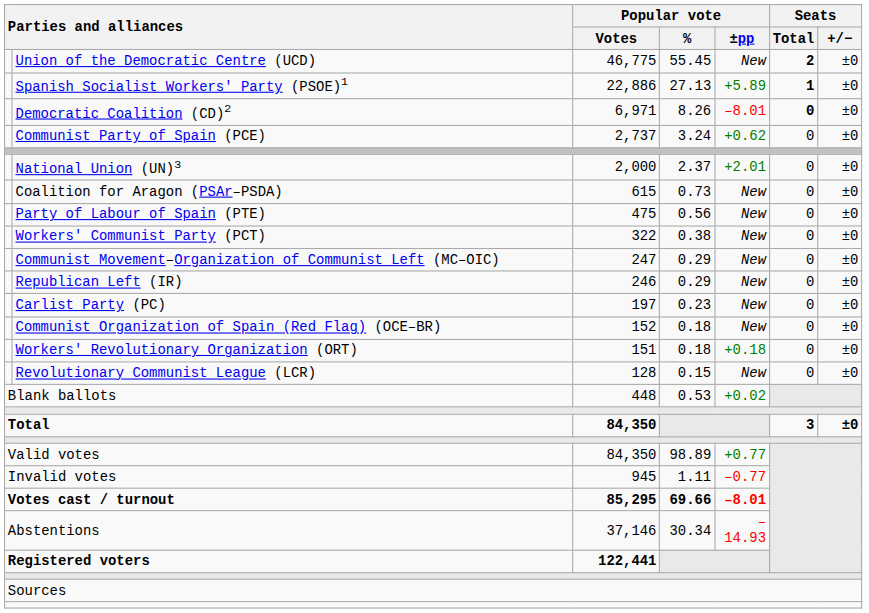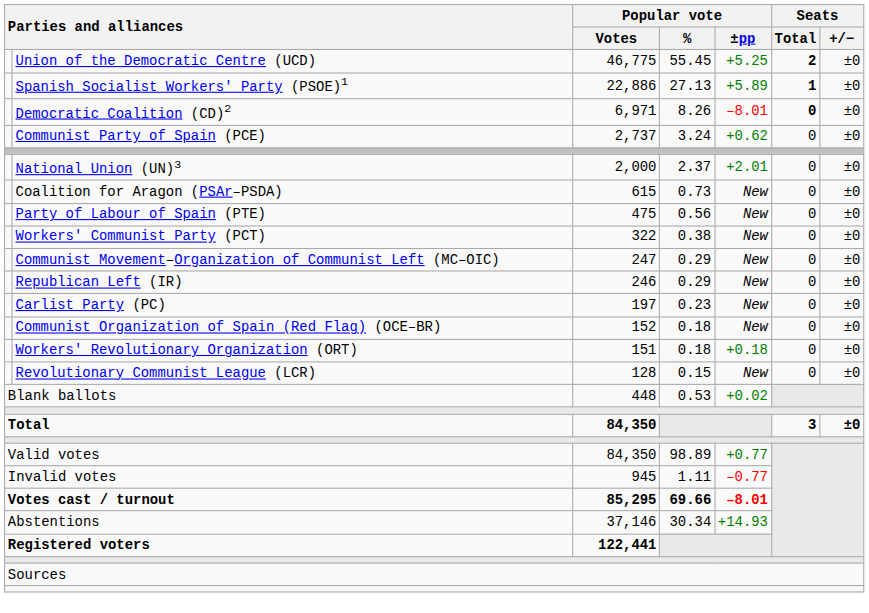(753, 61) New -> (747, 61) +5.25
(745, 531) –14.93 -> (743, 522) +14.93
